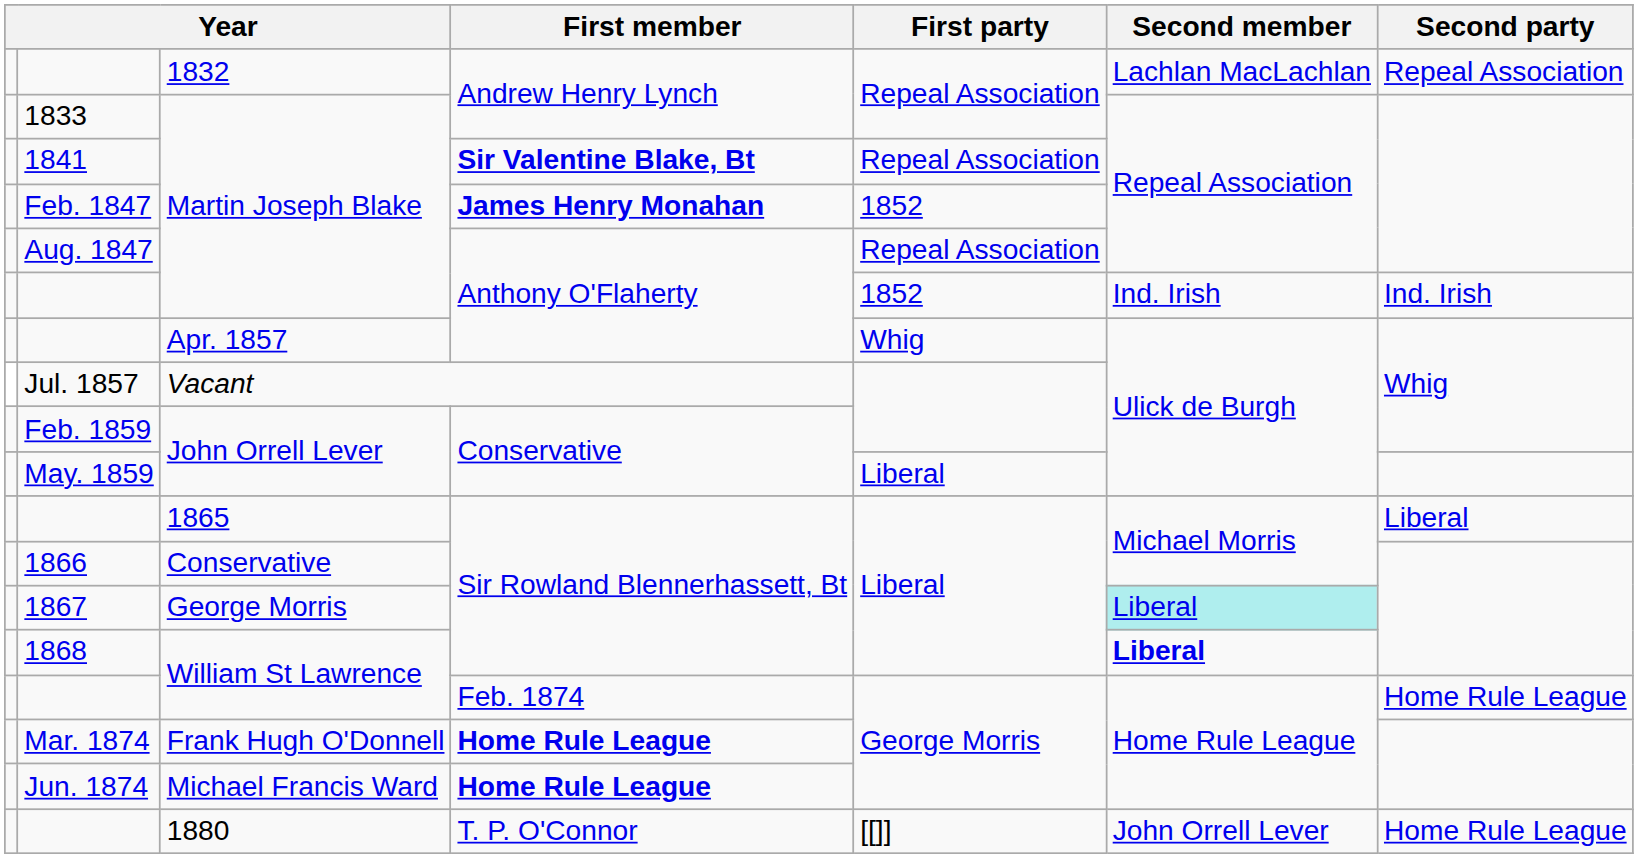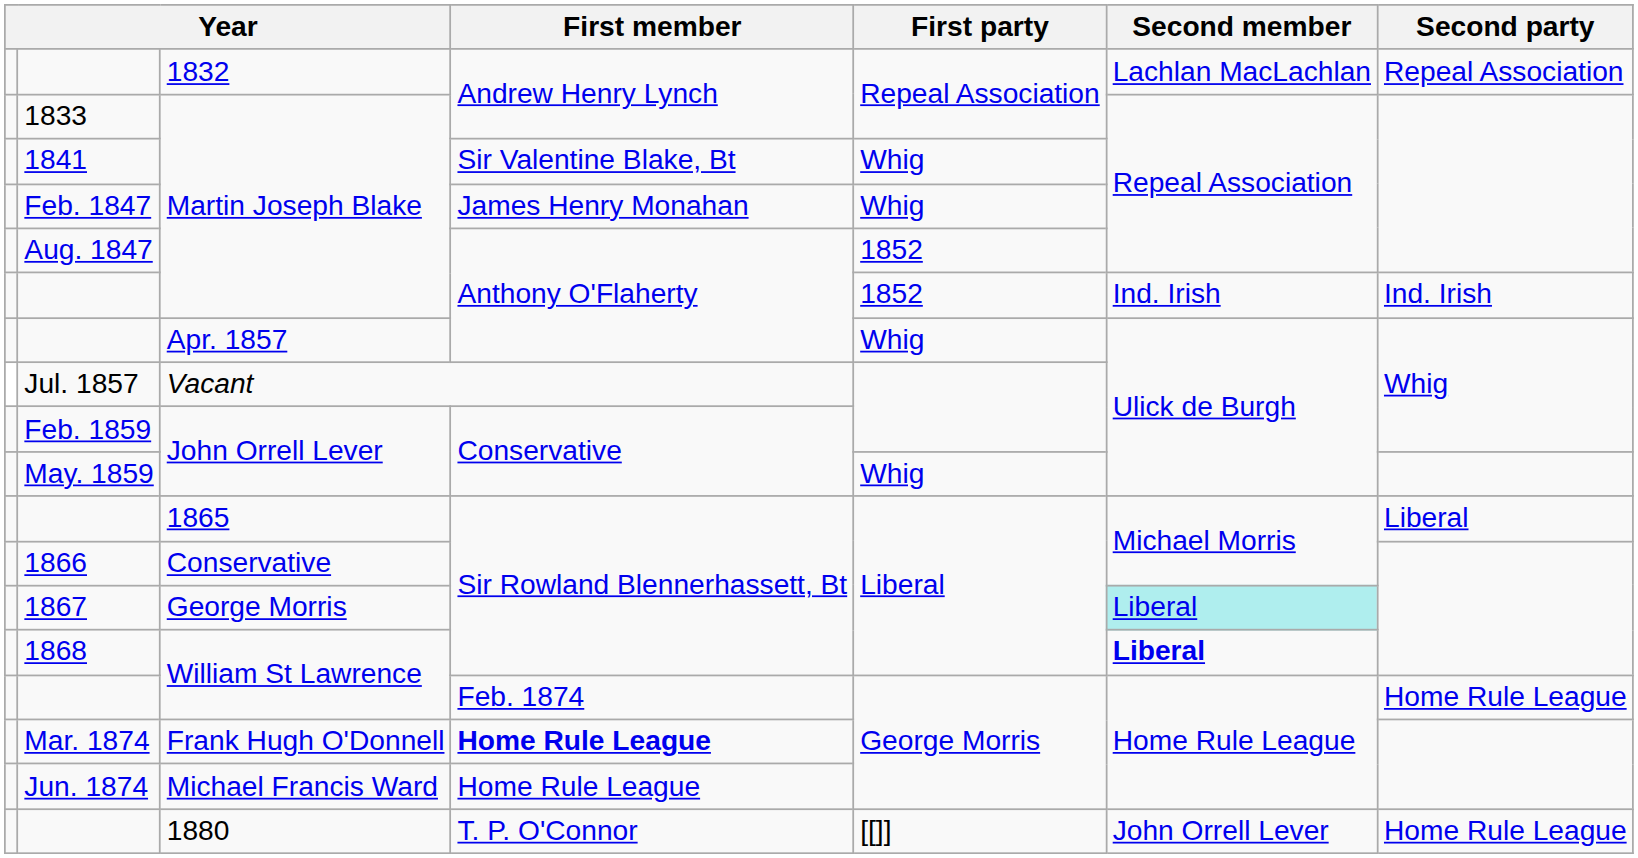(606, 160) bold -> (597, 160) normal
(980, 160) Repeal Association -> (892, 160) Whig
(611, 205) bold -> (603, 205) normal
(892, 205) 1852 -> (892, 205) Whig
(980, 250) Repeal Association -> (892, 250) 1852
(902, 473) Liberal -> (892, 473) Whig
(584, 786) bold -> (579, 786) normal
